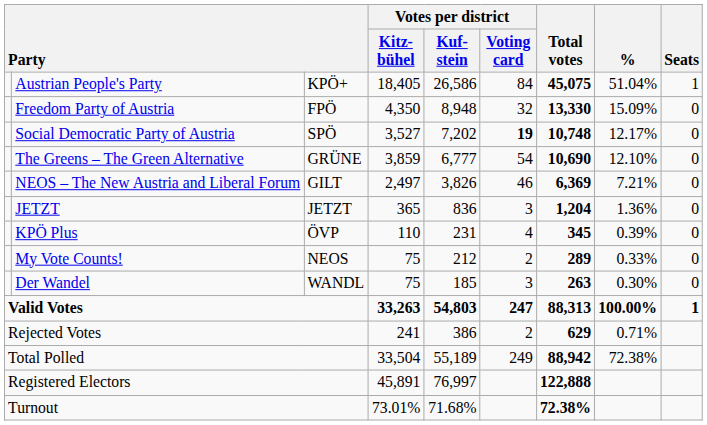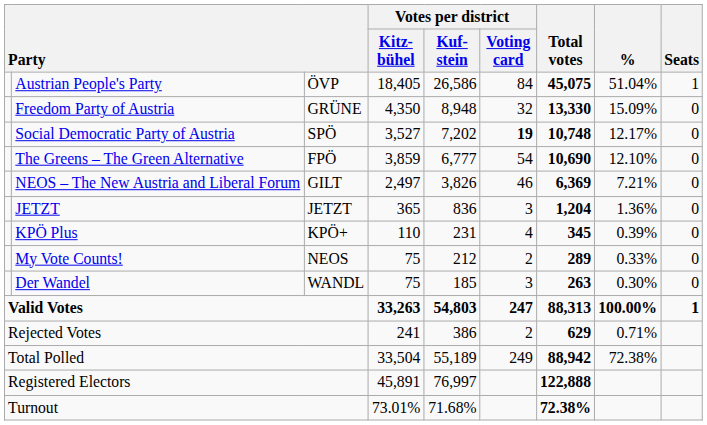(328, 84) KPÖ+ -> (323, 84) ÖVP
(322, 109) FPÖ -> (335, 109) GRÜNE
(335, 158) GRÜNE -> (322, 158) FPÖ
(323, 233) ÖVP -> (328, 233) KPÖ+
